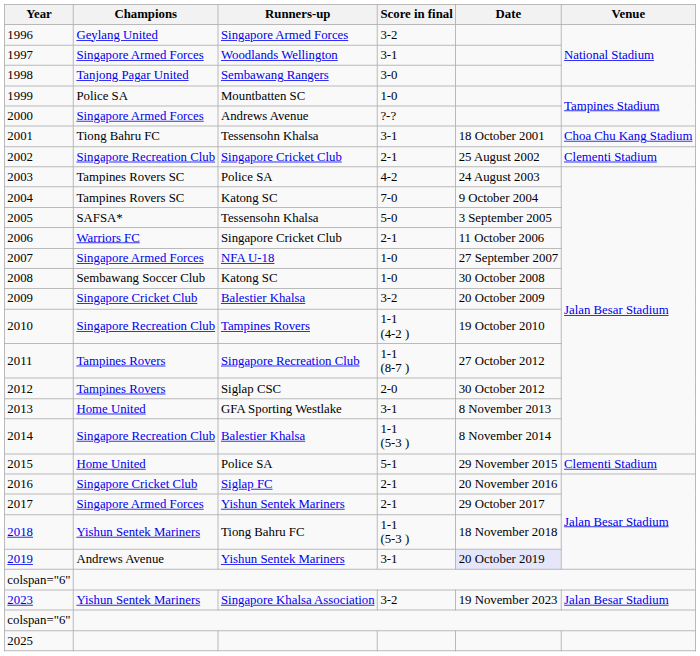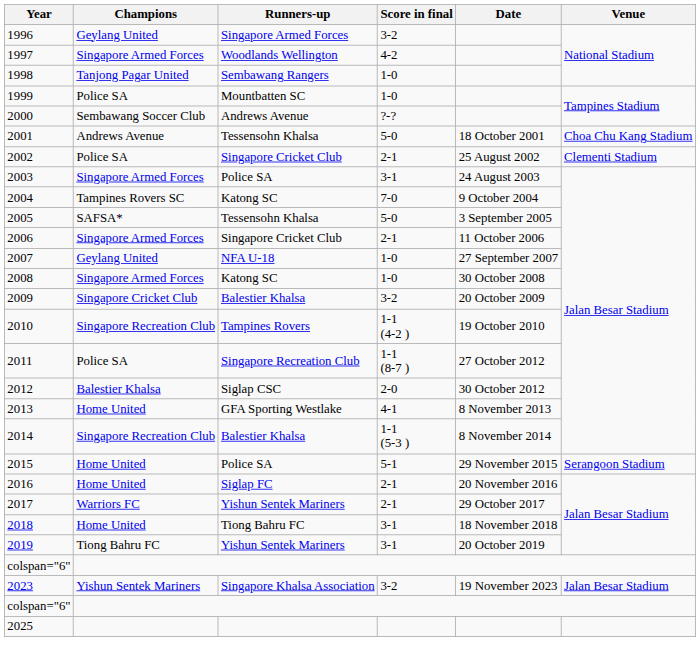(389, 55) 3-1 -> (389, 55) 4-2
(389, 75) 3-0 -> (389, 75) 1-0
(140, 116) Singapore Armed Forces -> (141, 116) Sembawang Soccer Club
(118, 136) Tiong Bahru FC -> (120, 136) Andrews Avenue
(389, 136) 3-1 -> (389, 136) 5-0
(146, 156) Singapore Recreation Club -> (102, 156) Police SA
(130, 177) Tampines Rovers SC -> (140, 177) Singapore Armed Forces
(389, 177) 4-2 -> (389, 177) 3-1
(108, 237) Warriors FC -> (140, 237) Singapore Armed Forces
(140, 258) Singapore Armed Forces -> (117, 258) Geylang United
(141, 278) Sembawang Soccer Club -> (140, 278) Singapore Armed Forces
(121, 361) Tampines Rovers -> (102, 361) Police SA
(121, 388) Tampines Rovers -> (119, 388) Balestier Khalsa
(389, 408) 3-1 -> (389, 408) 4-1
(610, 463) Clementi Stadium -> (614, 463) Serangoon Stadium
(137, 484) Singapore Cricket Club -> (111, 484) Home United
(140, 504) Singapore Armed Forces -> (108, 504) Warriors FC
(138, 531) Yishun Sentek Mariners -> (111, 524) Home United
(395, 531) 1-1 (5-3 ) -> (389, 524) 3-1
(120, 559) Andrews Avenue -> (118, 545) Tiong Bahru FC
(502, 559) lavender background -> (502, 545) no background
